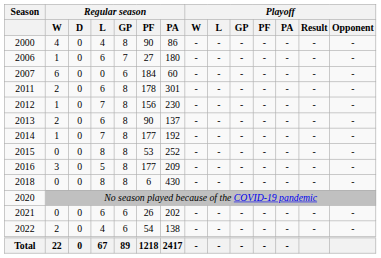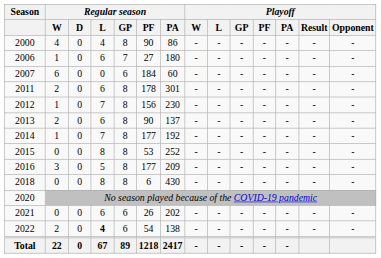(102, 228) normal -> (102, 228) bold
